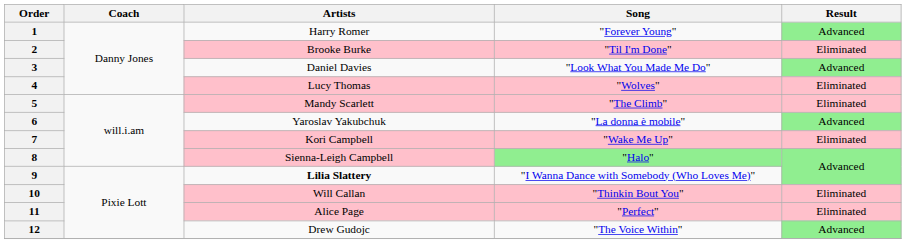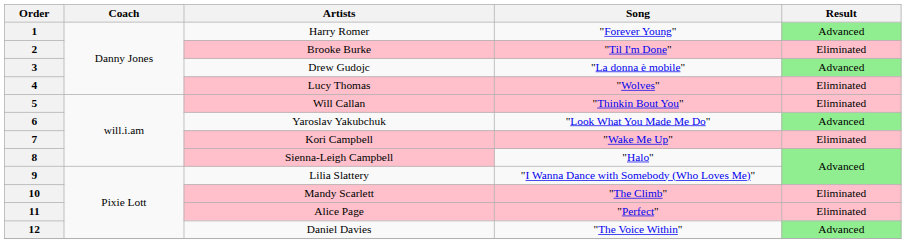(339, 67) Daniel Davies -> (339, 67) Drew Gudojc
(638, 67) "Look What You Made Me Do" -> (638, 67) "La donna è mobile"
(339, 103) Mandy Scarlett -> (339, 103) Will Callan
(638, 103) "The Climb" -> (638, 103) "Thinkin Bout You"
(638, 121) "La donna è mobile" -> (638, 121) "Look What You Made Me Do"
(638, 157) lightgreen background -> (638, 157) no background
(339, 175) bold -> (339, 175) normal
(339, 193) Will Callan -> (339, 193) Mandy Scarlett
(638, 193) "Thinkin Bout You" -> (638, 193) "The Climb"
(339, 229) Drew Gudojc -> (339, 229) Daniel Davies
